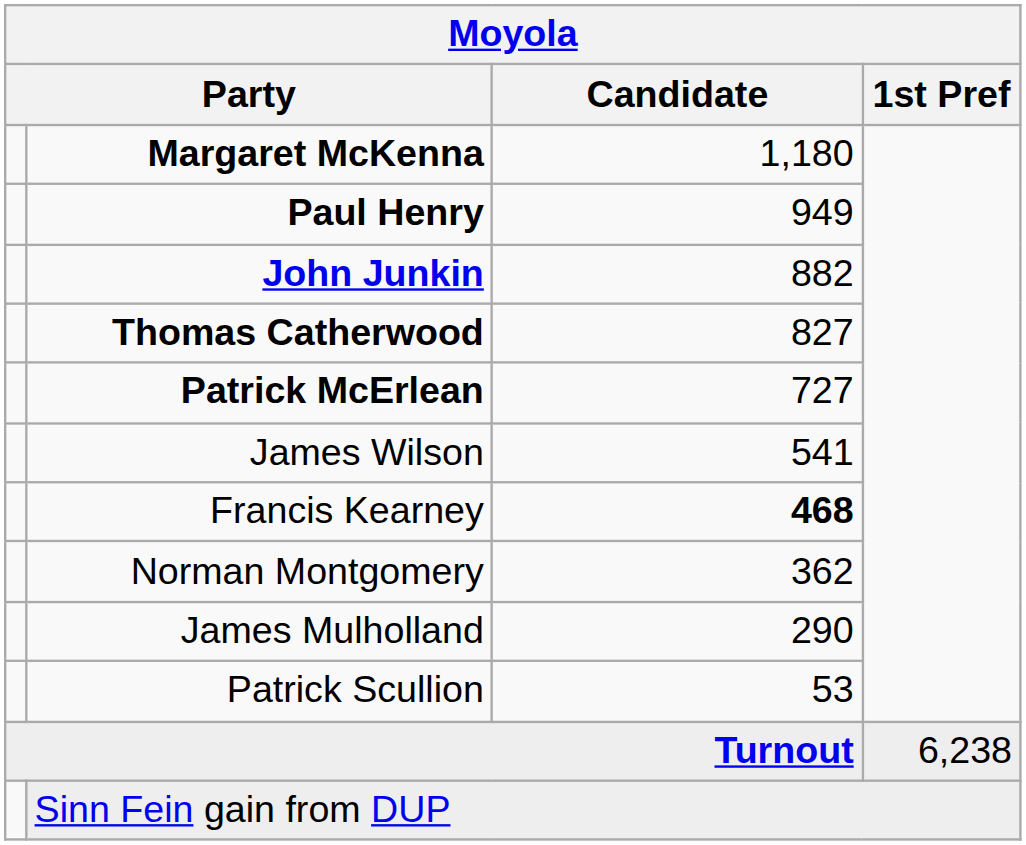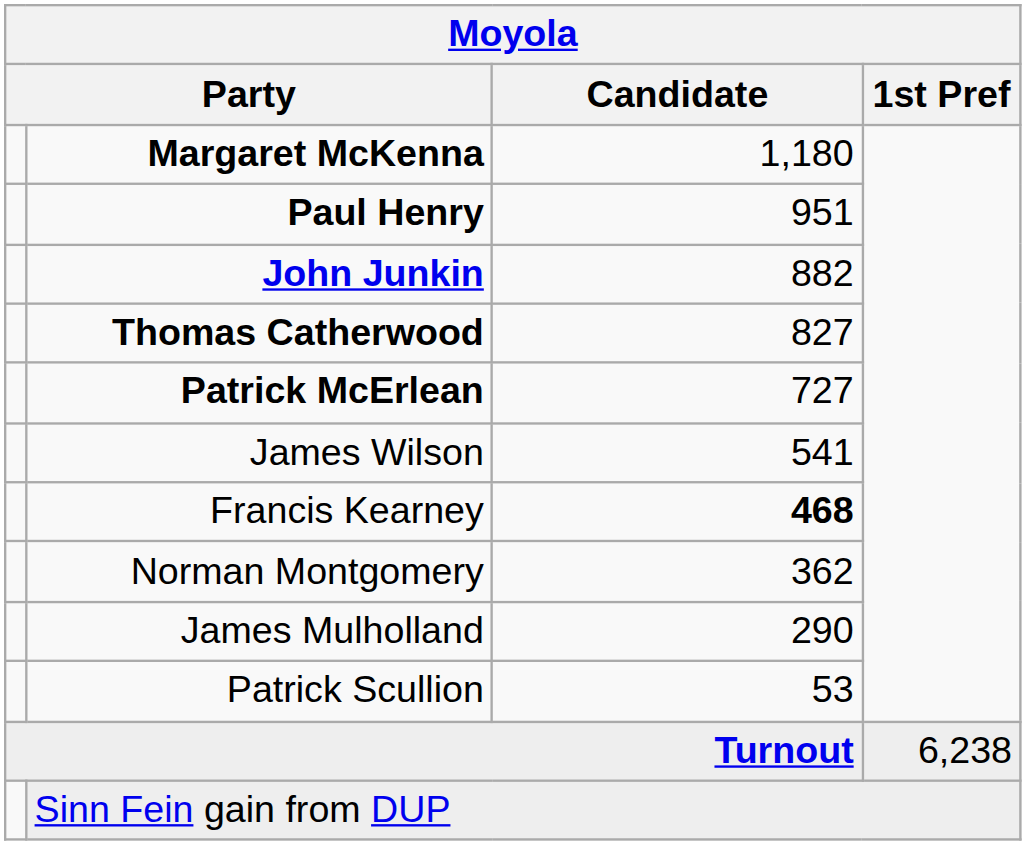(822, 213) 949 -> (822, 213) 951
